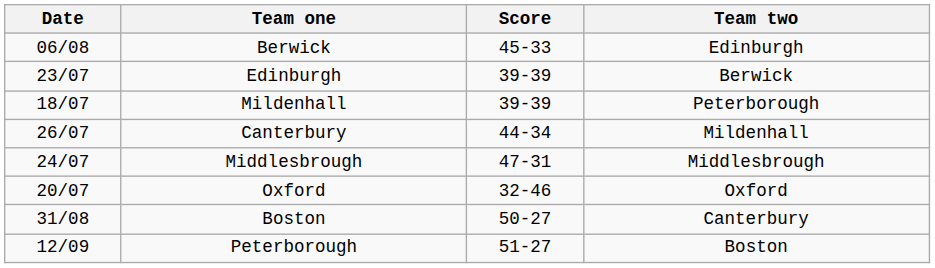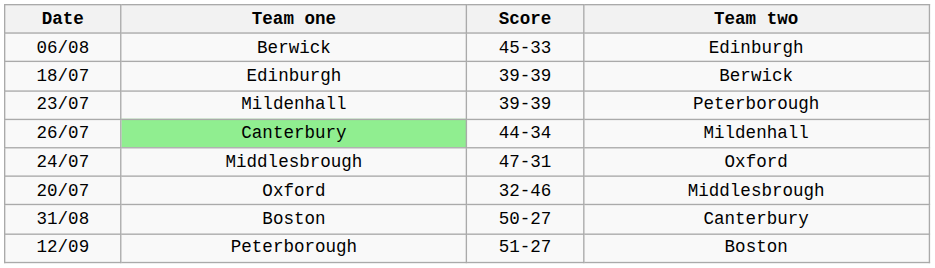(63, 76) 23/07 -> (63, 76) 18/07
(63, 105) 18/07 -> (63, 105) 23/07
(294, 133) no background -> (294, 133) lightgreen background
(756, 162) Middlesbrough -> (756, 162) Oxford
(756, 191) Oxford -> (756, 191) Middlesbrough
